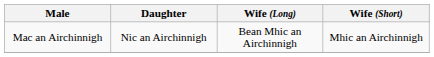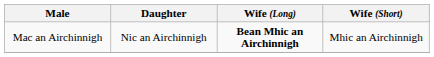(270, 37) normal -> (270, 37) bold
